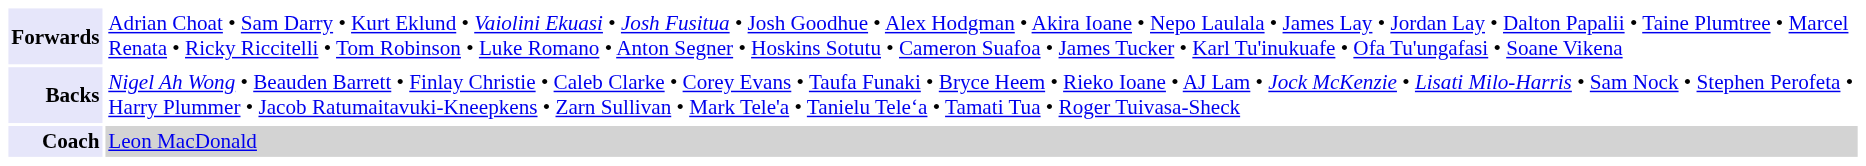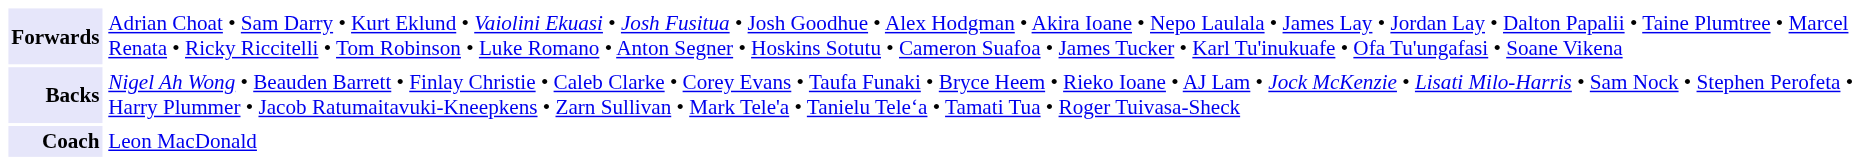(183, 141) lightgrey background -> (183, 141) no background
